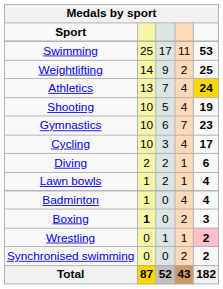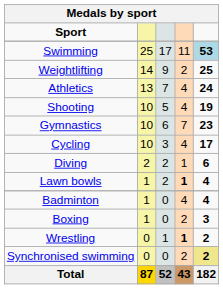(206, 51) no background -> (206, 51) lightblue background
(206, 88) gold background -> (206, 88) no background
(184, 181) normal -> (184, 181) bold
(147, 219) bold -> (147, 219) normal
(184, 237) normal -> (184, 237) bold
(206, 237) pink background -> (206, 237) no background
(206, 256) no background -> (206, 256) khaki background
